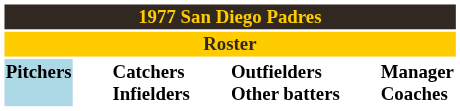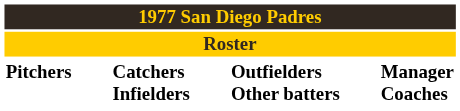(39, 71) lightblue background -> (39, 71) no background
